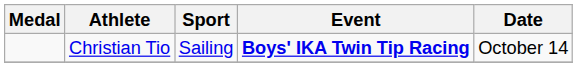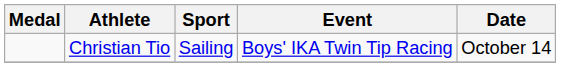(356, 48) bold -> (347, 48) normal
